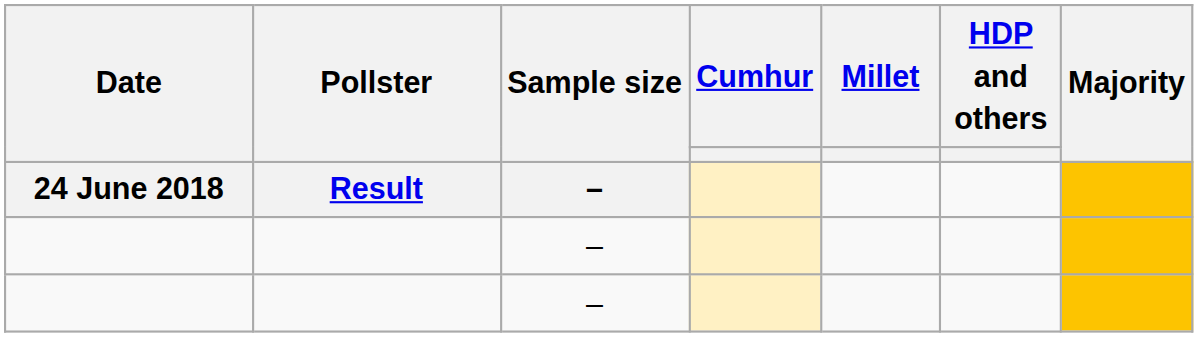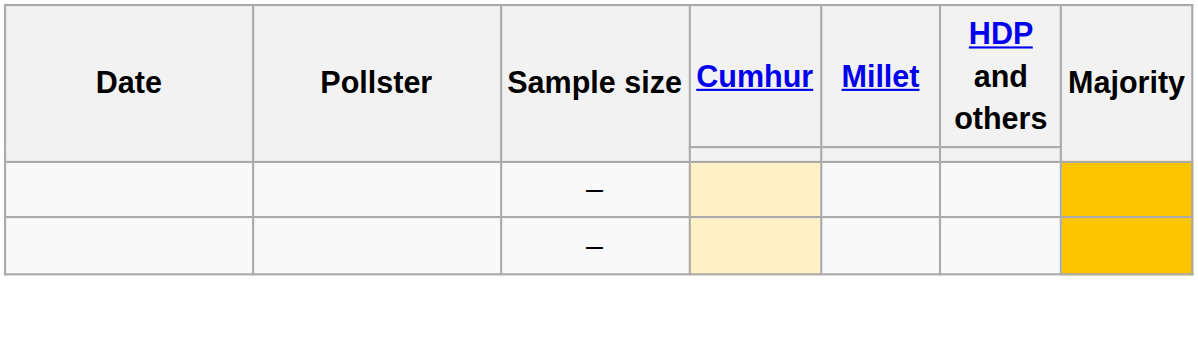- row: (129, 190)
